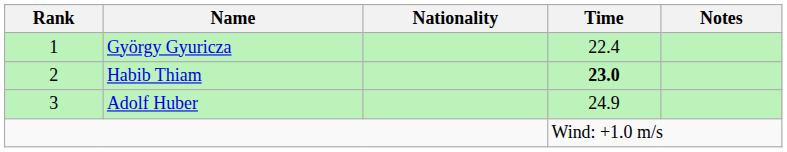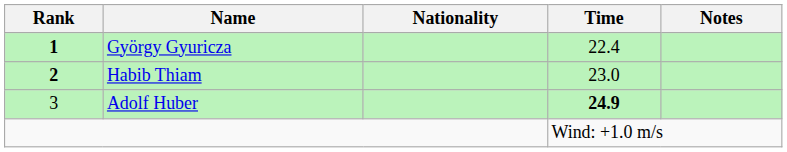(54, 47) normal -> (54, 47) bold
(54, 75) normal -> (54, 75) bold
(604, 75) bold -> (604, 75) normal
(604, 103) normal -> (604, 103) bold
